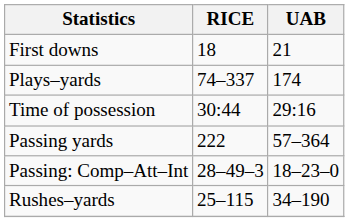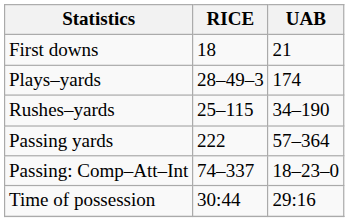(226, 80) 74–337 -> (230, 80) 28–49–3
rows swapped: (62, 200) <-> (82, 110)
(230, 170) 28–49–3 -> (226, 170) 74–337
